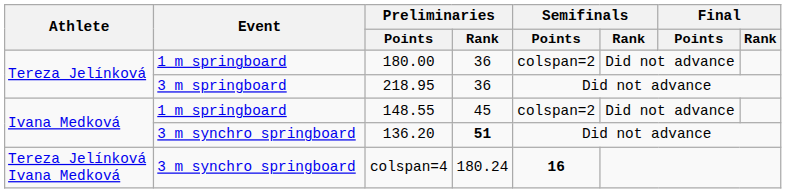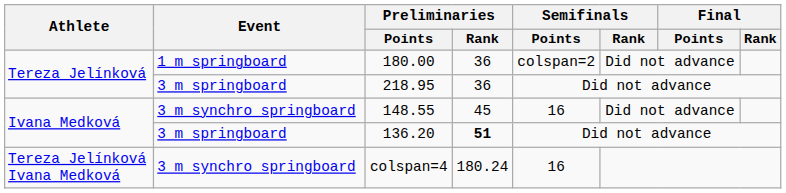(222, 110) 1 m springboard -> (257, 110) 3 m synchro springboard
(556, 110) colspan=2 -> (556, 110) 16
(257, 135) 3 m synchro springboard -> (222, 135) 3 m springboard
(556, 167) bold -> (556, 167) normal
